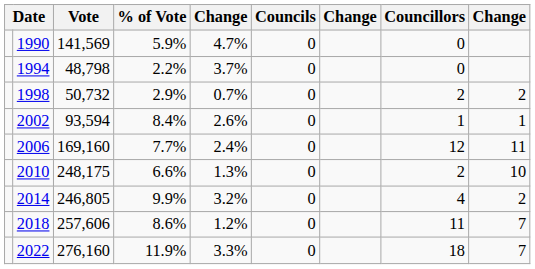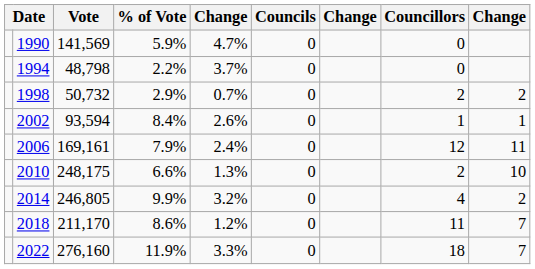(83, 146) 169,160 -> (83, 146) 169,161
(169, 146) 7.7% -> (169, 146) 7.9%
(83, 224) 257,606 -> (84, 224) 211,170
